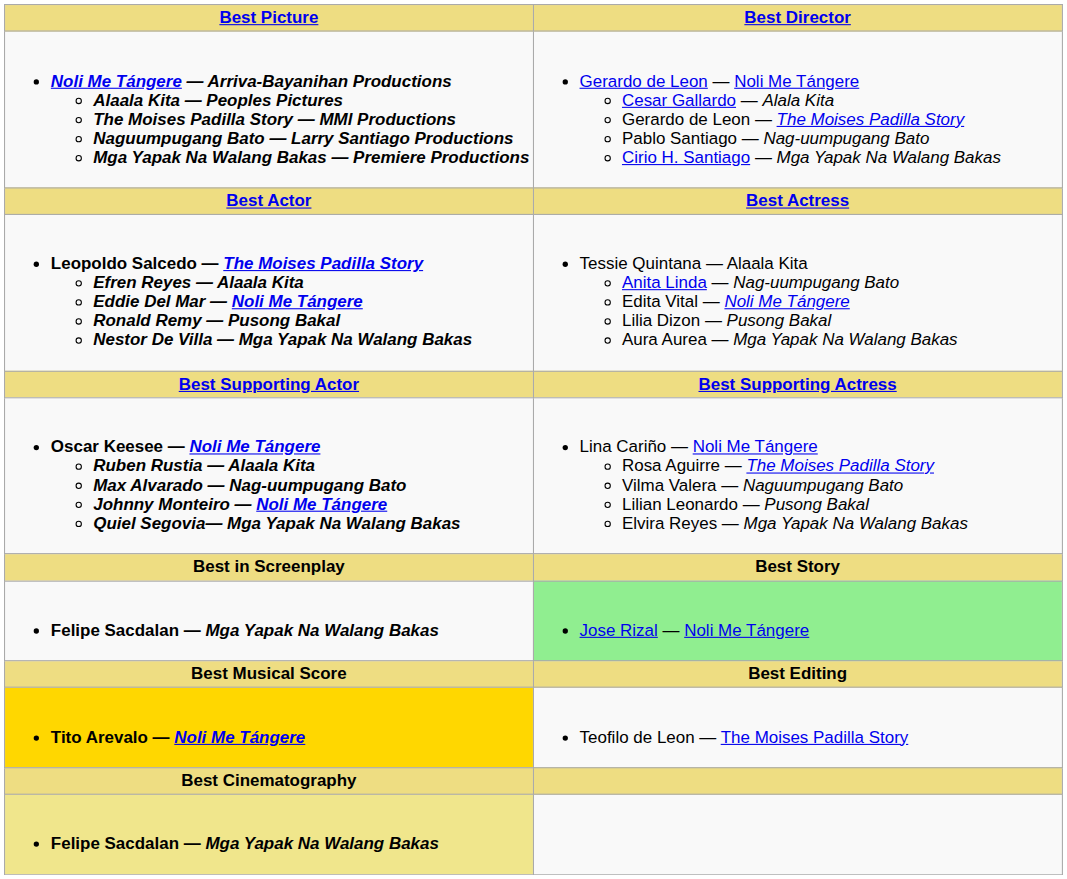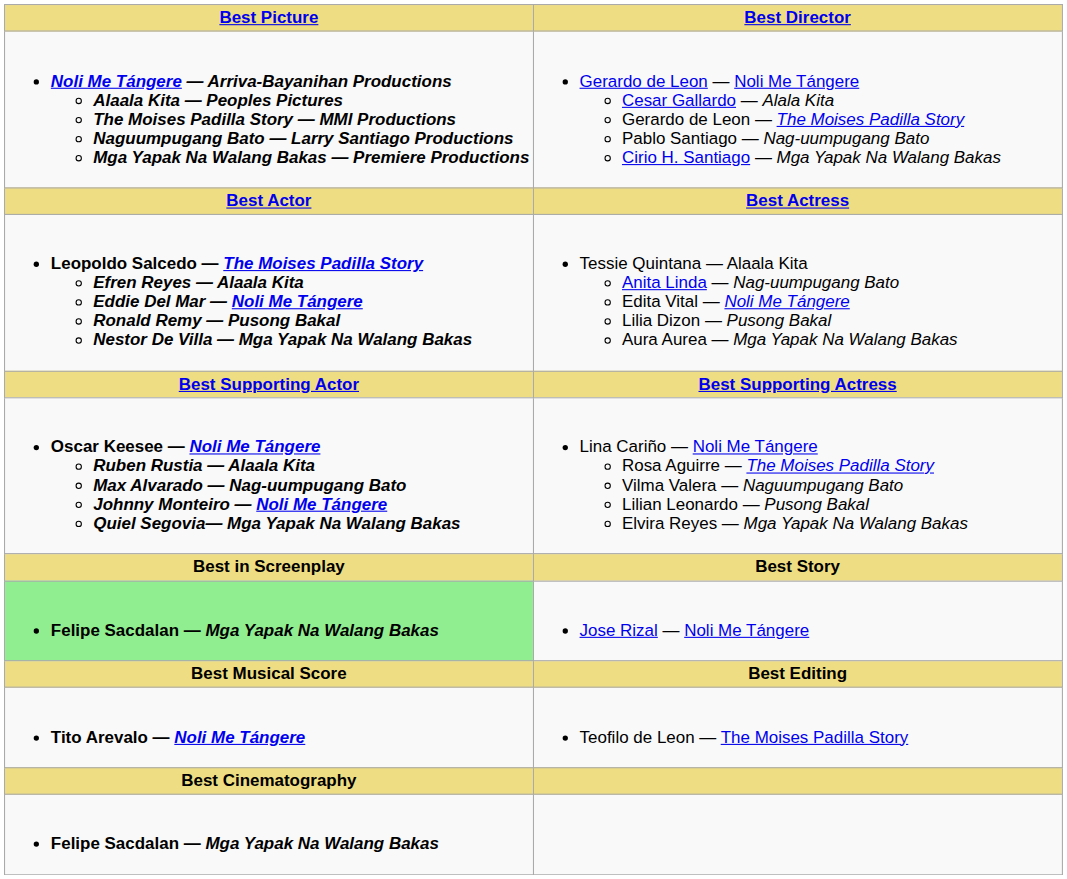(269, 630) no background -> (269, 630) lightgreen background
(798, 630) lightgreen background -> (798, 630) no background
(269, 737) gold background -> (269, 737) no background
(269, 844) khaki background -> (269, 844) no background
